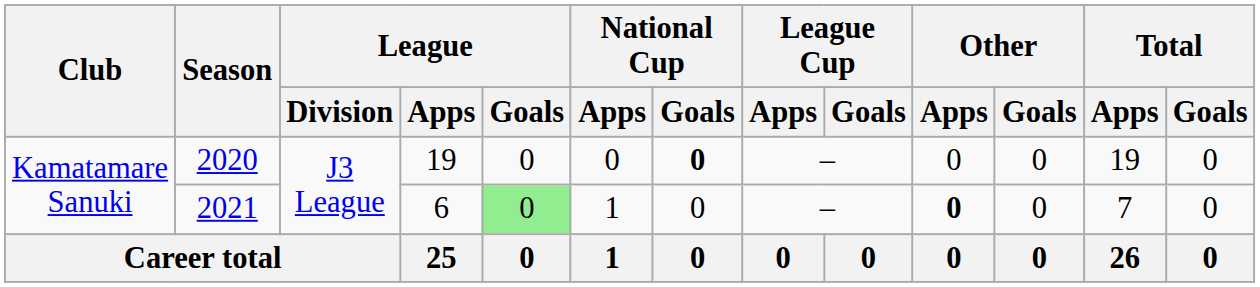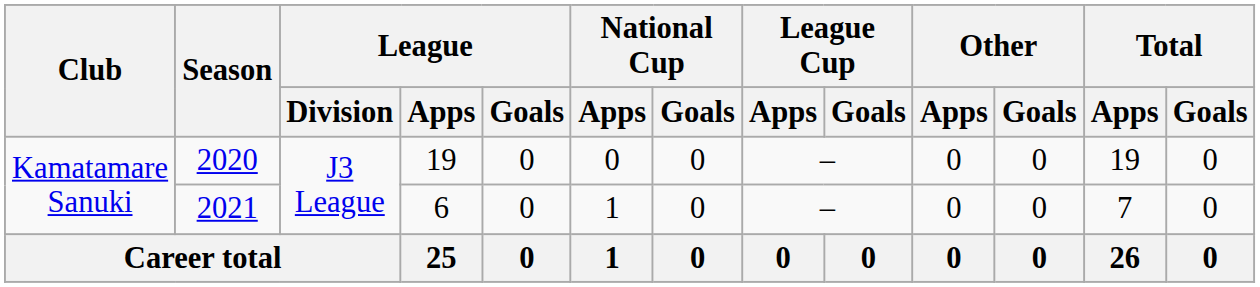(698, 160) bold -> (698, 160) normal
(527, 208) lightgreen background -> (527, 208) no background
(954, 208) bold -> (954, 208) normal
